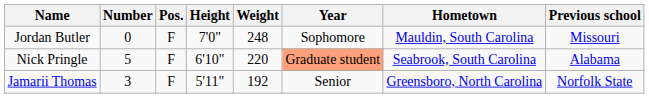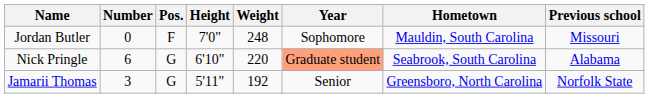(128, 59) 5 -> (128, 59) 6
(171, 59) F -> (171, 59) G
(171, 81) F -> (171, 81) G
